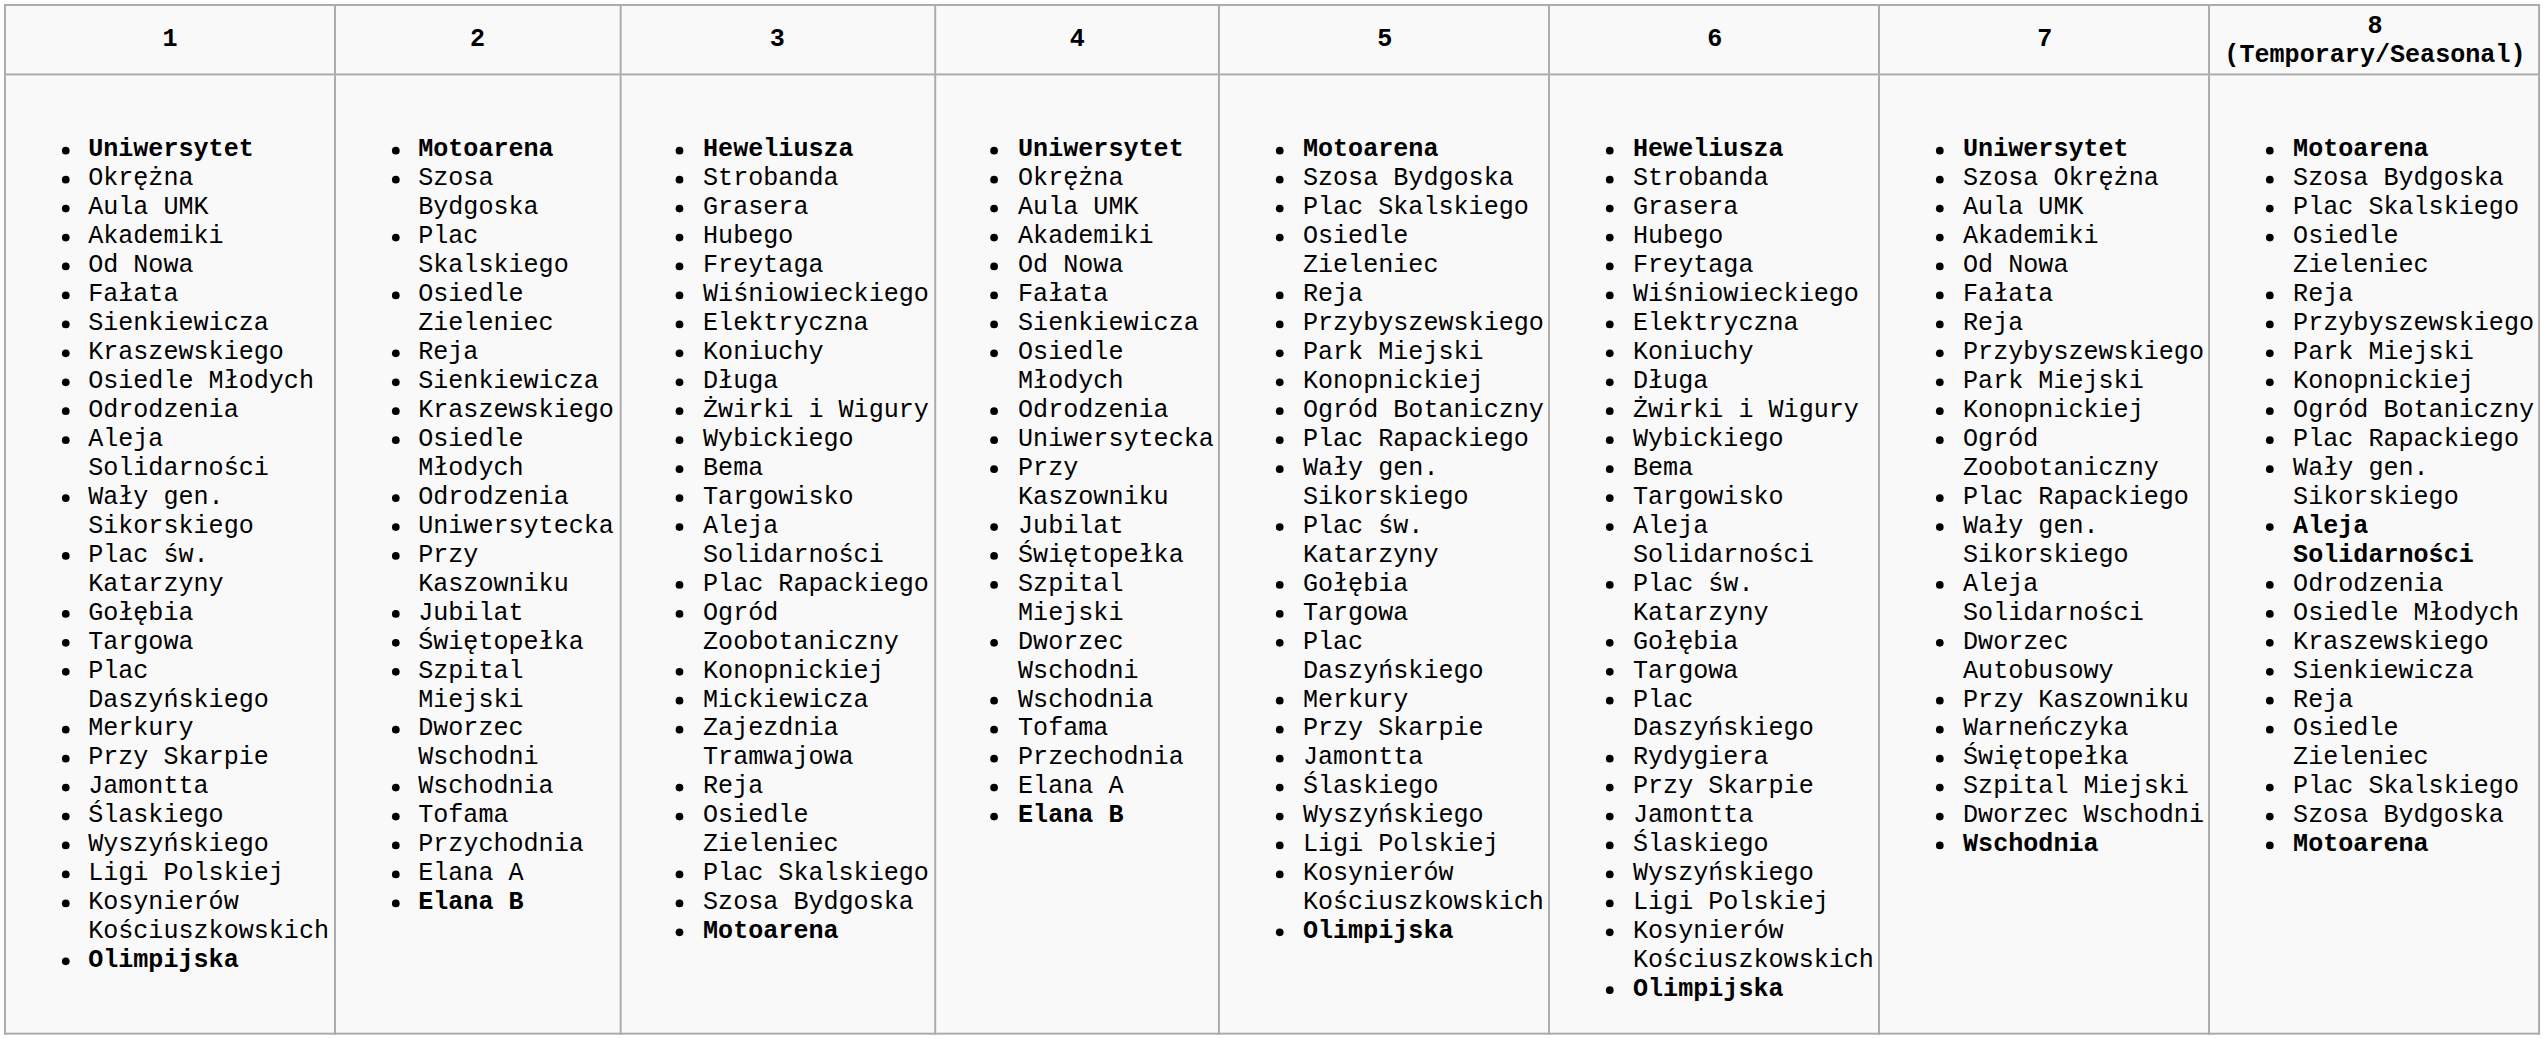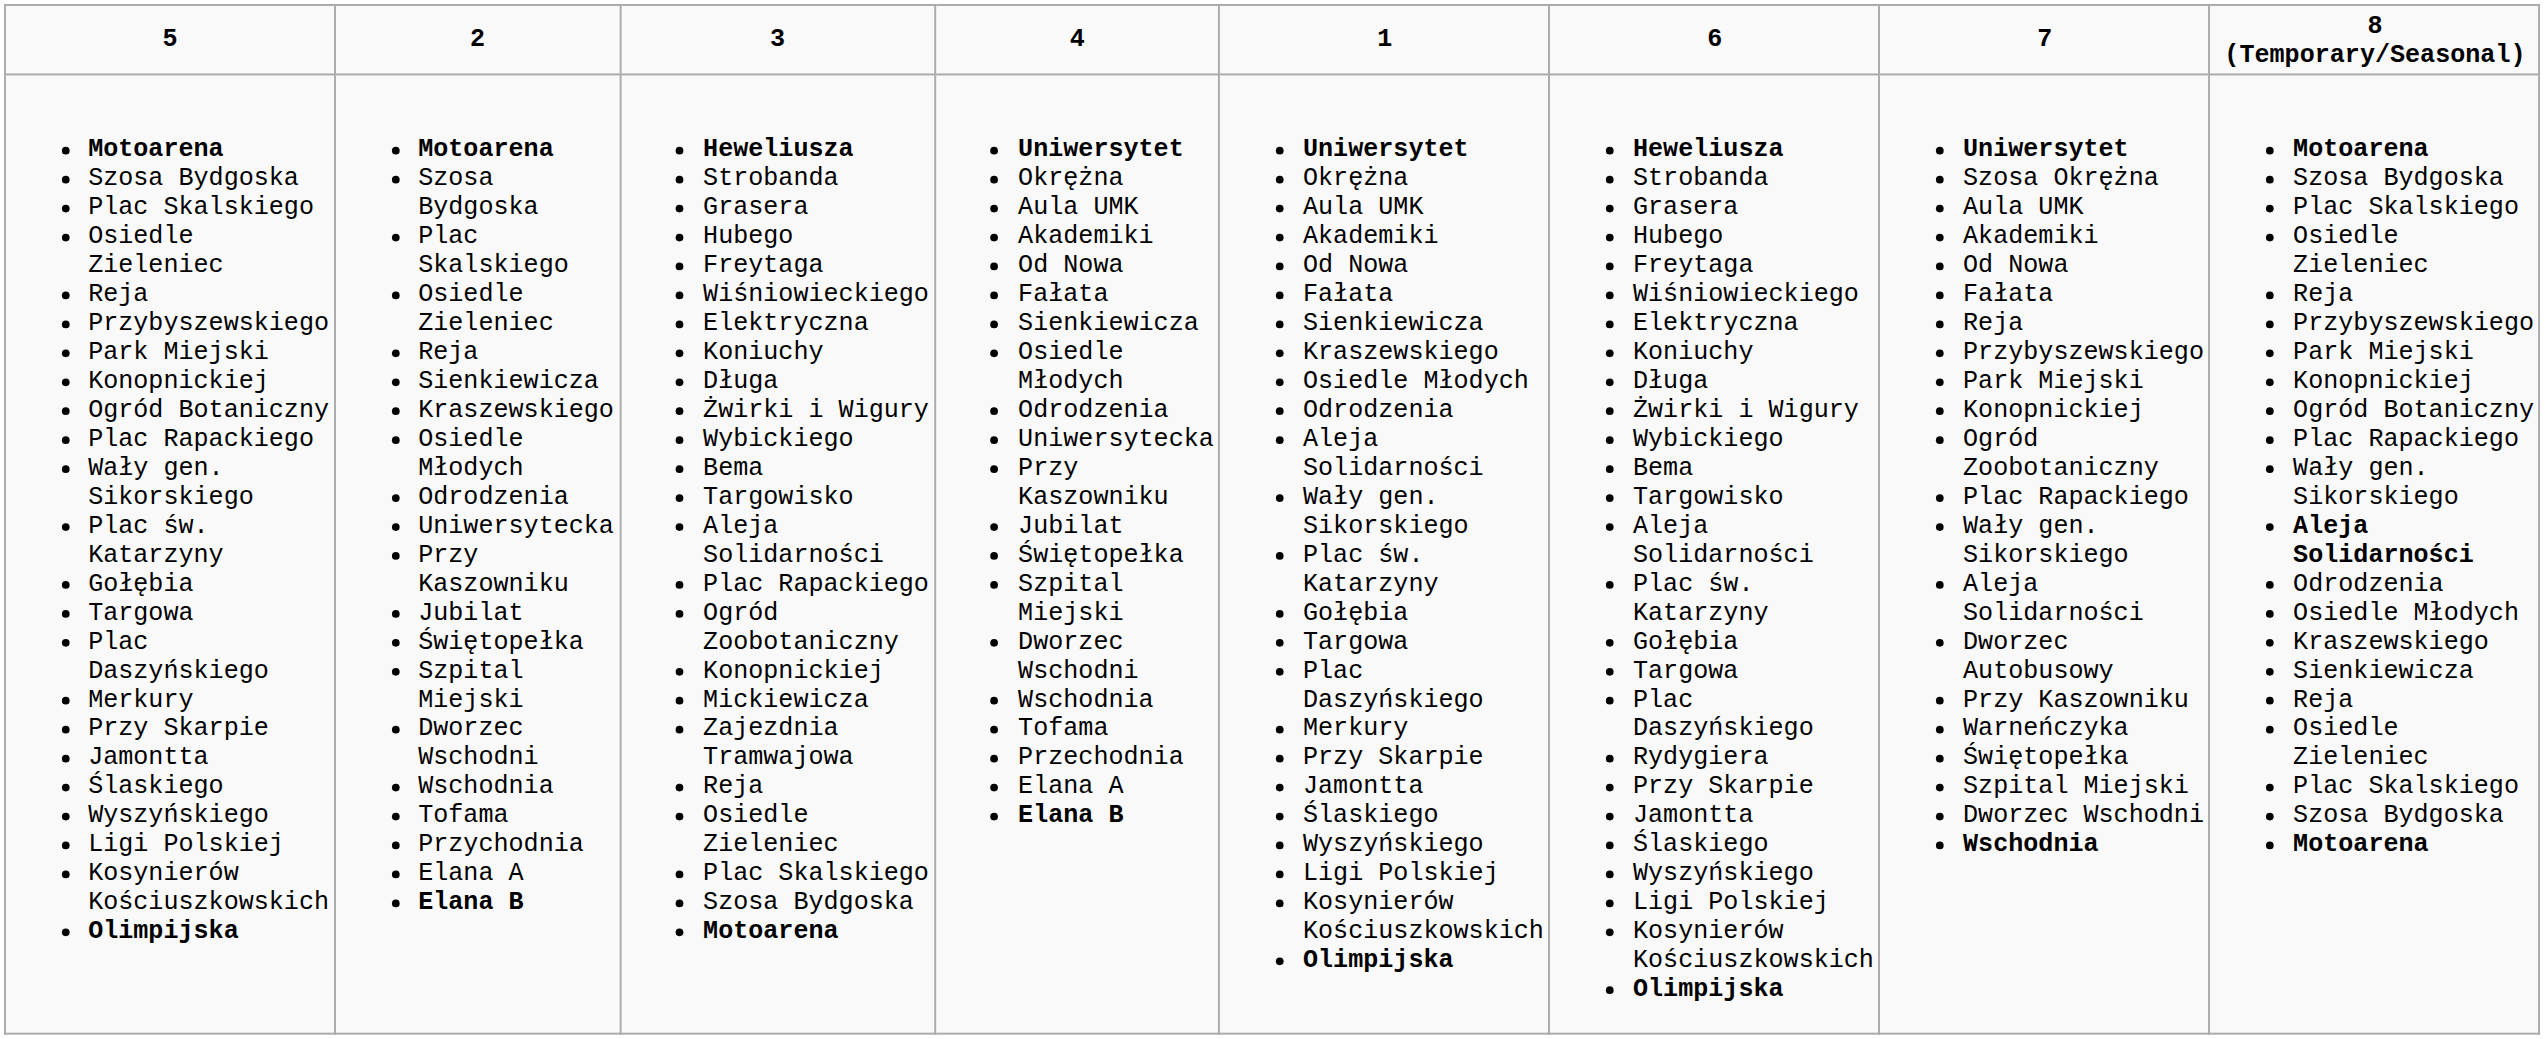columns swapped: (170, 40) <-> (1385, 40)
